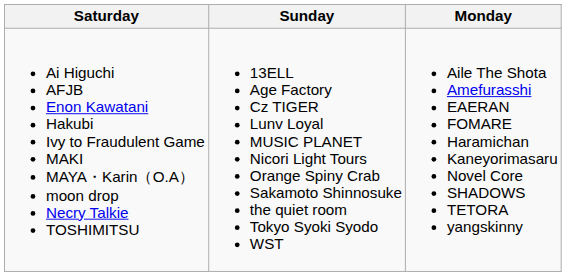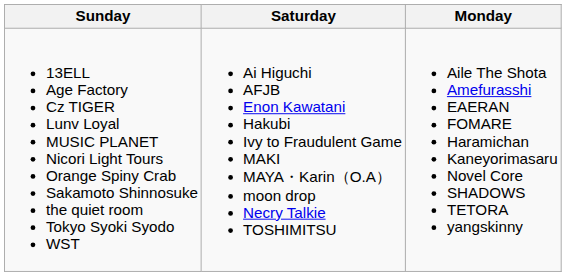columns swapped: (106, 16) <-> (307, 16)
